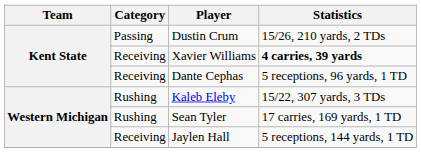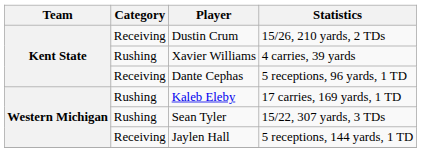(133, 35) Passing -> (140, 35) Receiving
(140, 56) Receiving -> (135, 56) Rushing
(312, 56) bold -> (309, 56) normal
(324, 96) 15/22, 307 yards, 3 TDs -> (332, 96) 17 carries, 169 yards, 1 TD
(332, 116) 17 carries, 169 yards, 1 TD -> (324, 116) 15/22, 307 yards, 3 TDs
